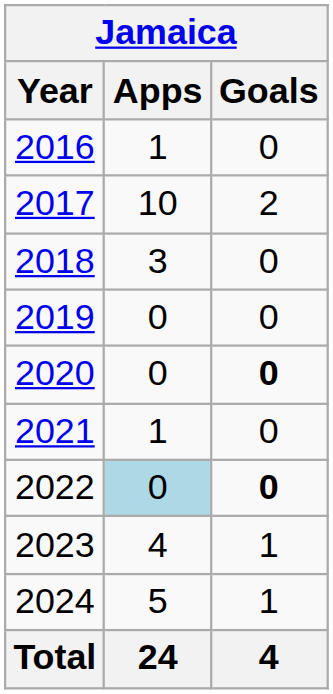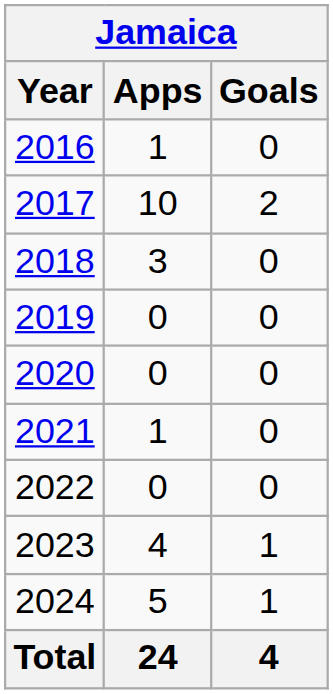(269, 373) bold -> (269, 373) normal
(158, 487) lightblue background -> (158, 487) no background
(269, 487) bold -> (269, 487) normal
